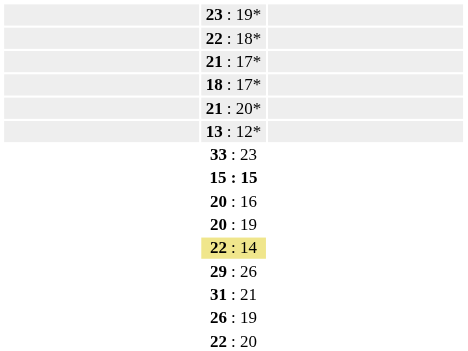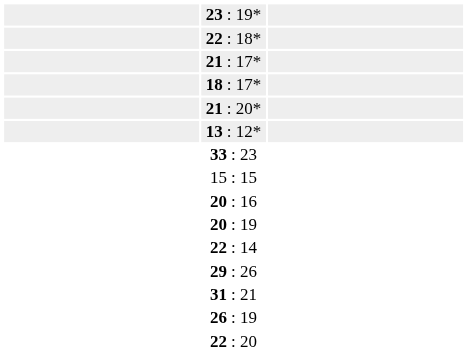(233, 178) bold -> (233, 178) normal
(233, 248) khaki background -> (233, 248) no background
